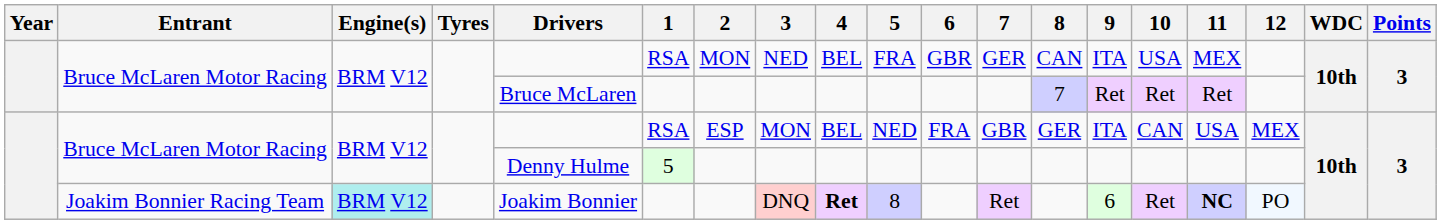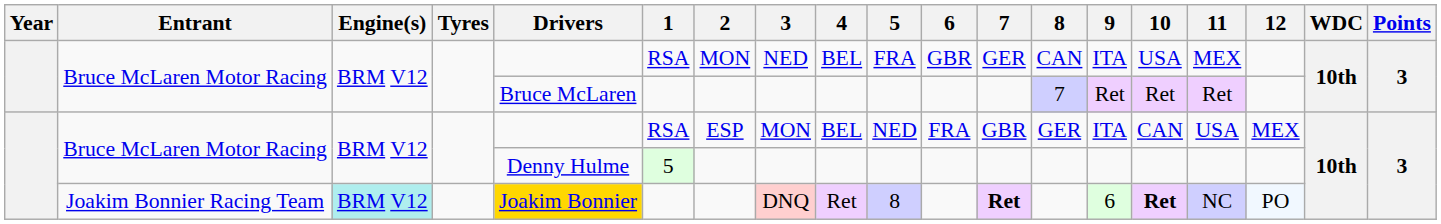(568, 201) no background -> (568, 201) gold background
(842, 201) bold -> (842, 201) normal
(1004, 201) normal -> (1004, 201) bold
(1160, 201) normal -> (1160, 201) bold
(1217, 201) bold -> (1217, 201) normal
